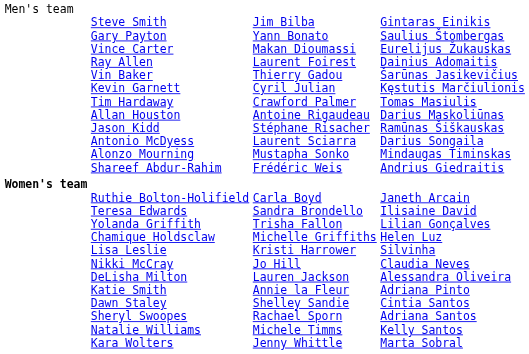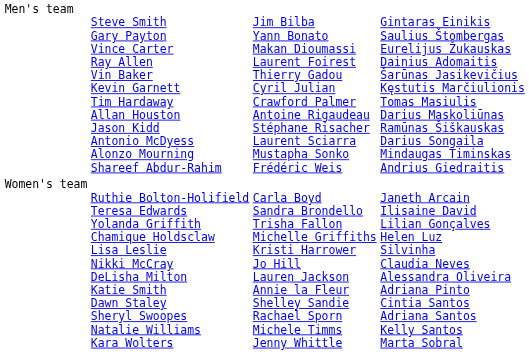(46, 184) bold -> (46, 184) normal
